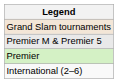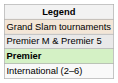(23, 56) normal -> (24, 56) bold
